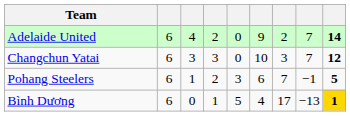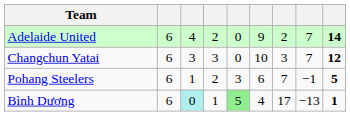(192, 100) no background -> (192, 100) paleturquoise background
(238, 100) no background -> (238, 100) lightgreen background
(334, 100) gold background -> (334, 100) no background
